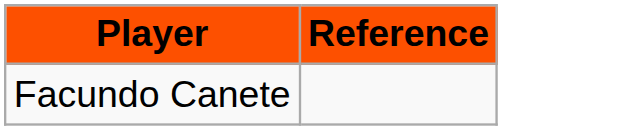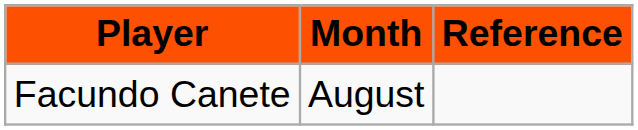+ column: (366, 34)
